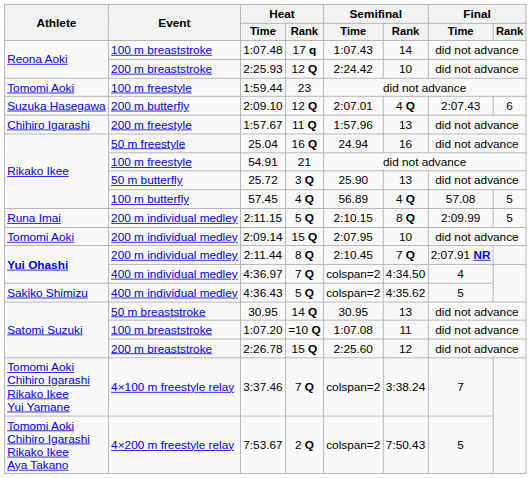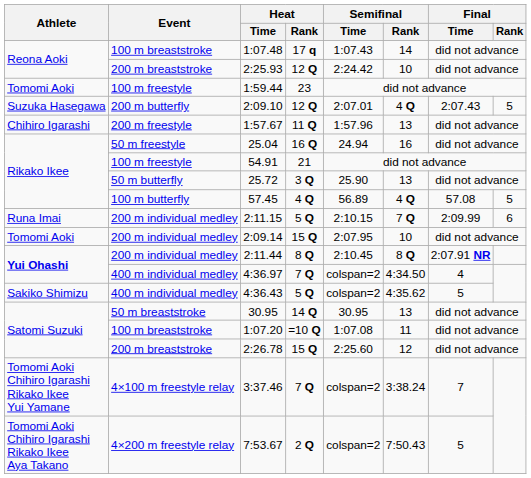(510, 106) 6 -> (510, 106) 5
(406, 218) 8 Q -> (406, 218) 7 Q
(510, 218) 5 -> (510, 218) 6
(406, 256) 7 Q -> (406, 256) 8 Q
